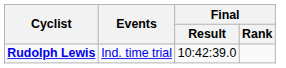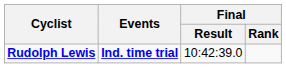(137, 54) normal -> (140, 54) bold
